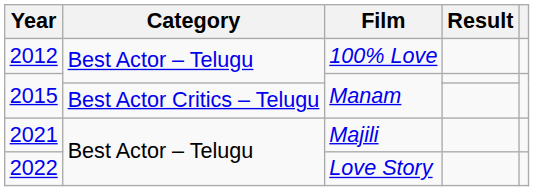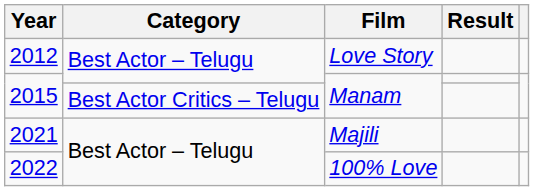(383, 55) 100% Love -> (381, 55) Love Story
(381, 168) Love Story -> (383, 168) 100% Love
